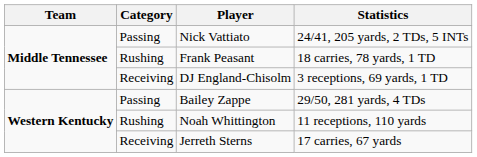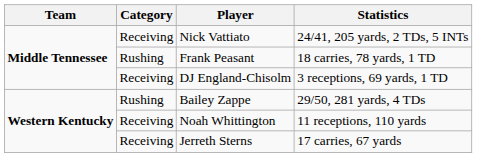(140, 36) Passing -> (146, 36) Receiving
(140, 99) Passing -> (142, 99) Rushing
(142, 120) Rushing -> (146, 120) Receiving
